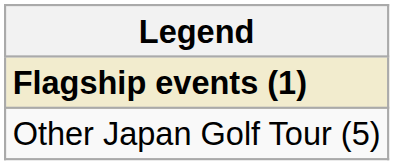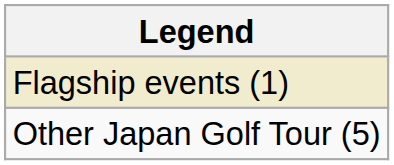(160, 82) bold -> (151, 82) normal
